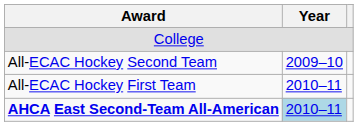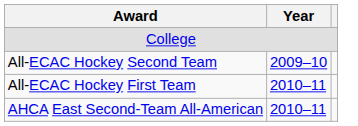(143, 109) bold -> (135, 109) normal
(314, 109) lightblue background -> (298, 109) no background
